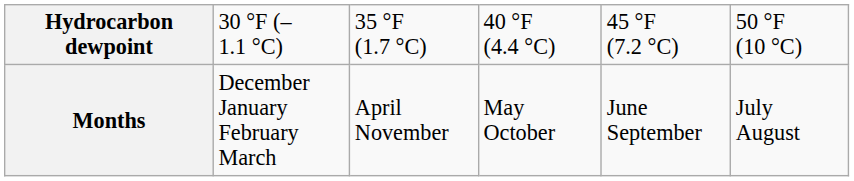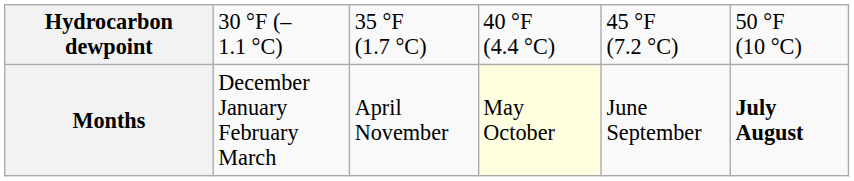(519, 119) no background -> (519, 119) lightyellow background
(768, 119) normal -> (769, 119) bold
